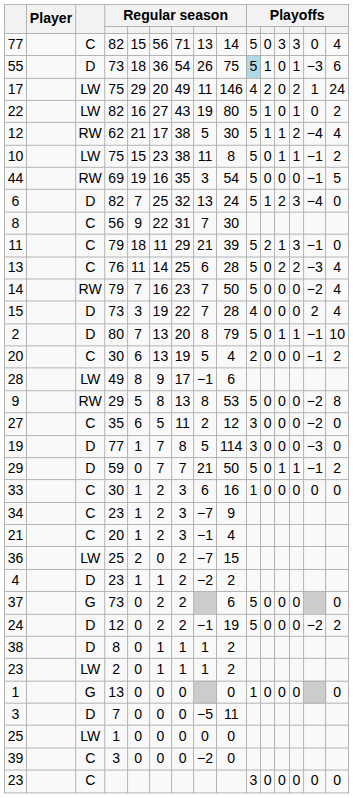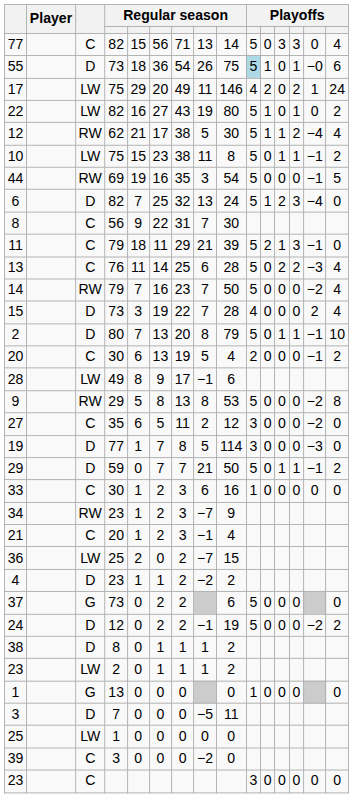(315, 66) −3 -> (315, 66) −0
(90, 513) C -> (90, 513) RW
